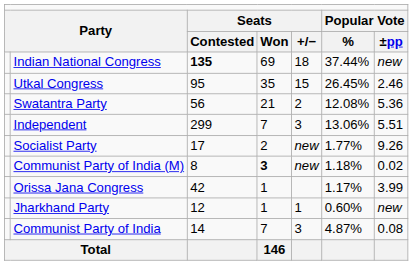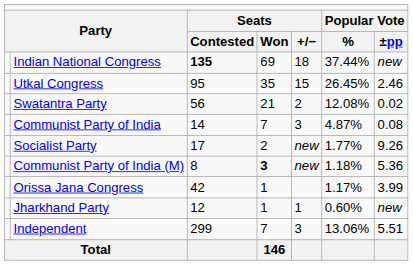(390, 104) 5.36 -> (390, 104) 0.02
rows swapped: (87, 229) <-> (50, 124)
(390, 166) 0.02 -> (390, 166) 5.36
